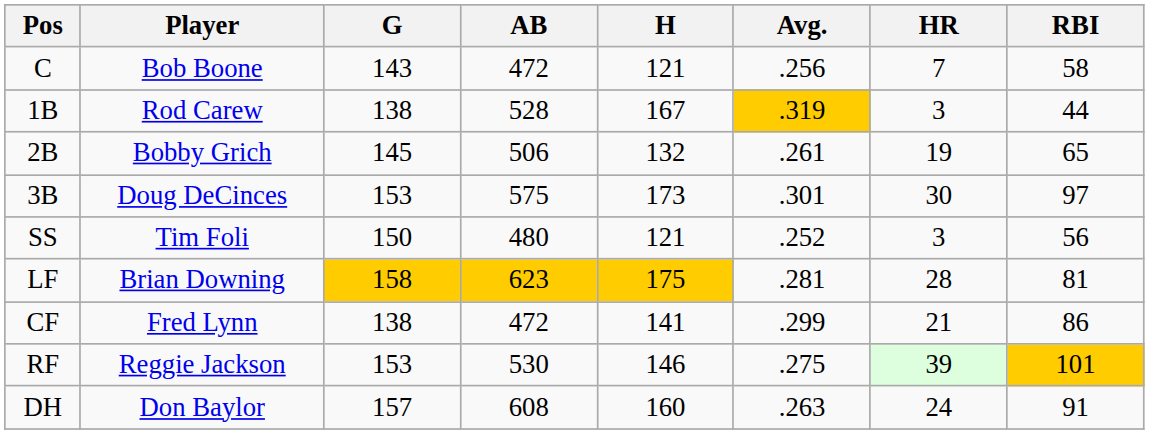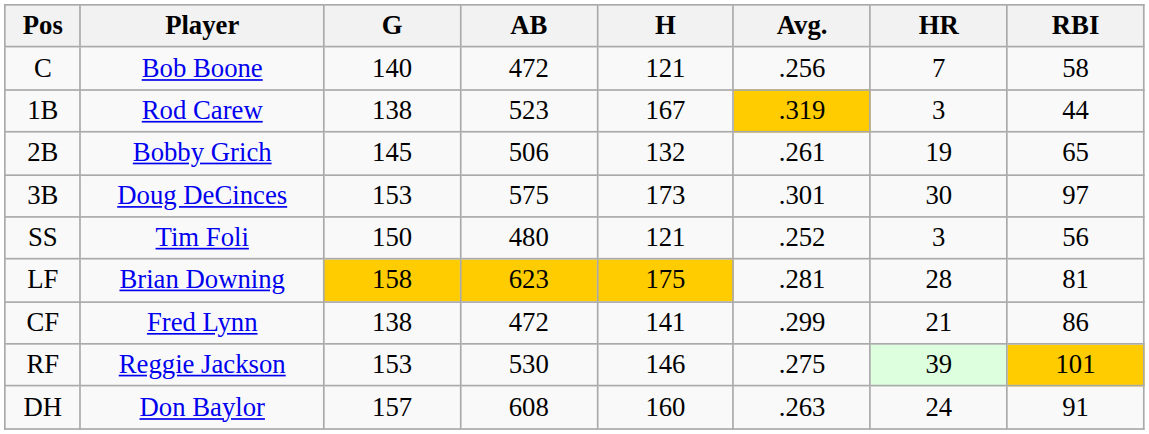(392, 68) 143 -> (392, 68) 140
(529, 110) 528 -> (529, 110) 523
